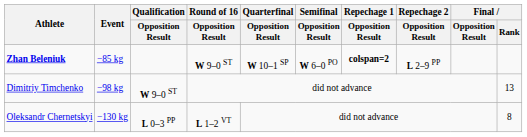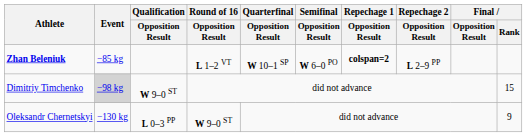(214, 65) W 9–0 ST -> (214, 65) L 1–2 VT
(110, 88) no background -> (110, 88) lightgrey background
(509, 88) 13 -> (509, 88) 15
(214, 123) L 1–2 VT -> (214, 123) W 9–0 ST
(509, 117) 8 -> (509, 117) 9
